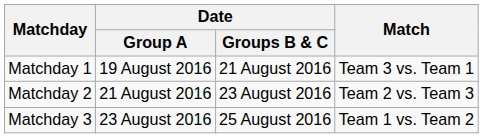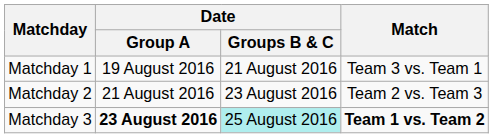(155, 119) normal -> (158, 119) bold
(275, 119) no background -> (281, 119) paleturquoise background
(406, 119) normal -> (415, 119) bold
